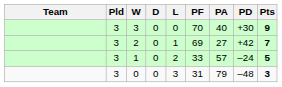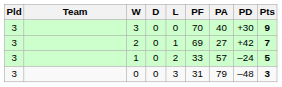columns swapped: (55, 12) <-> (116, 12)
